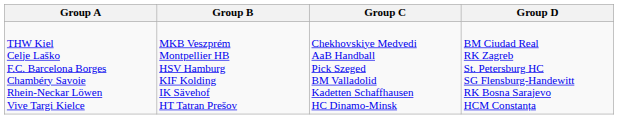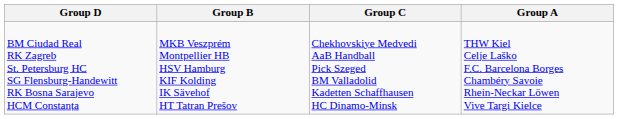columns swapped: (80, 13) <-> (537, 13)
